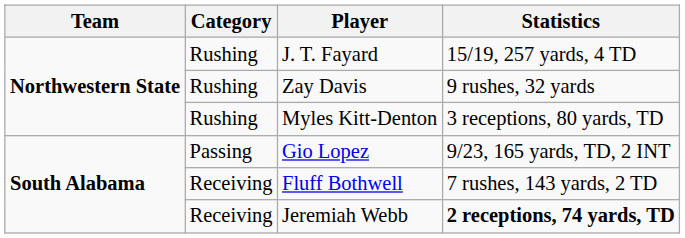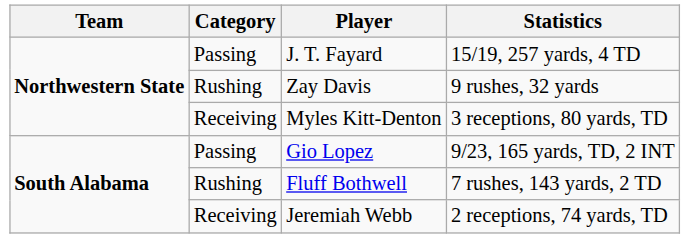(224, 53) Rushing -> (225, 53) Passing
(224, 118) Rushing -> (235, 118) Receiving
(231, 183) Receiving -> (228, 183) Rushing
(561, 216) bold -> (559, 216) normal
